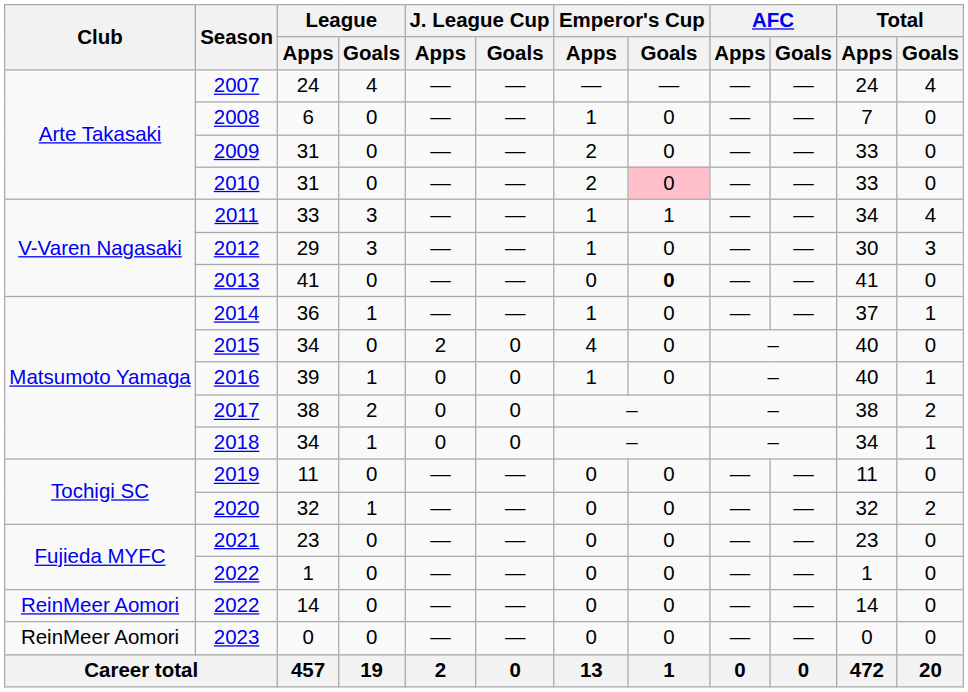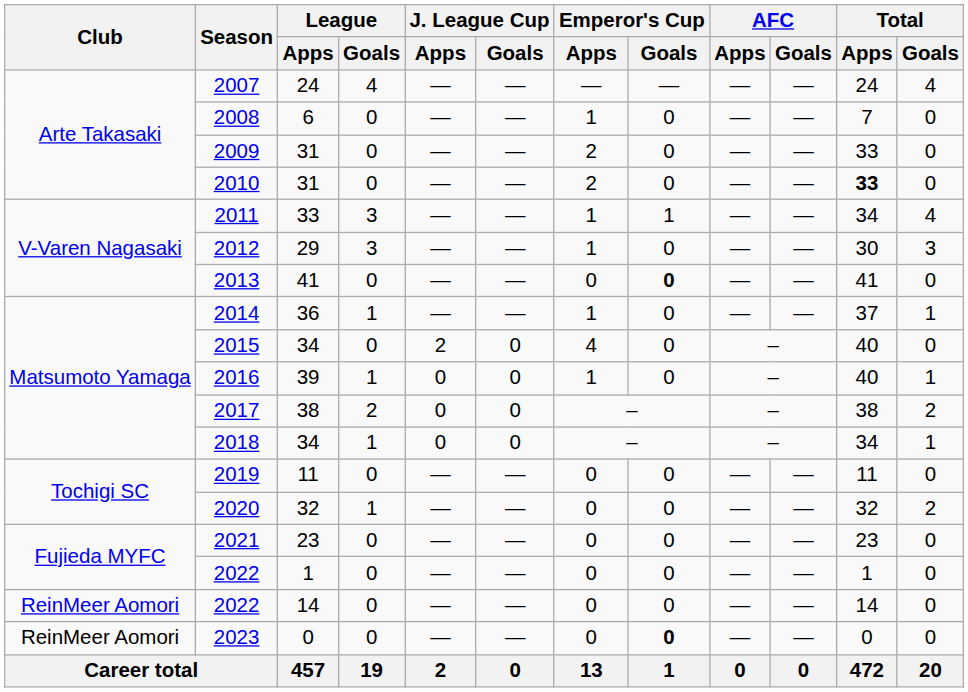(669, 183) pink background -> (669, 183) no background
(867, 183) normal -> (867, 183) bold
(669, 637) normal -> (669, 637) bold
